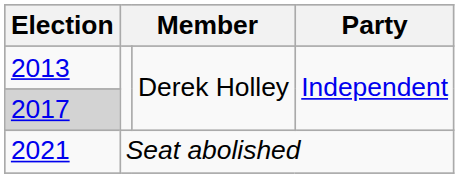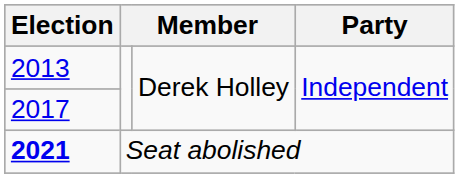(40, 109) lightgrey background -> (40, 109) no background
(40, 151) normal -> (40, 151) bold
